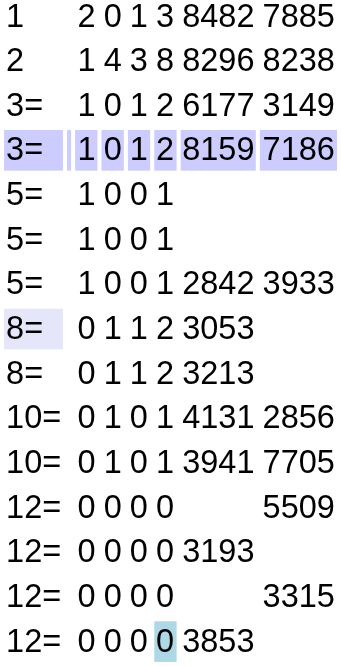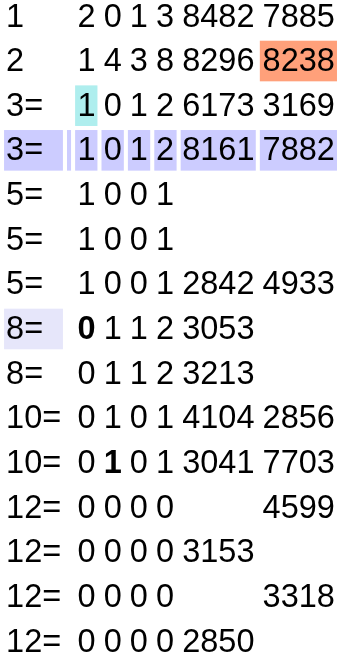(299, 60) no background -> (299, 60) lightsalmon background
(86, 105) no background -> (86, 105) paleturquoise background
(218, 105) 6177 -> (218, 105) 6173
(299, 105) 3149 -> (299, 105) 3169
(218, 149) 8159 -> (218, 149) 8161
(299, 149) 7186 -> (299, 149) 7882
(299, 283) 3933 -> (299, 283) 4933
(86, 328) normal -> (86, 328) bold
(218, 417) 4131 -> (218, 417) 4104
(113, 462) normal -> (113, 462) bold
(218, 462) 3941 -> (218, 462) 3041
(299, 462) 7705 -> (299, 462) 7703
(299, 507) 5509 -> (299, 507) 4599
(218, 551) 3193 -> (218, 551) 3153
(299, 596) 3315 -> (299, 596) 3318
(165, 641) lightblue background -> (165, 641) no background
(218, 641) 3853 -> (218, 641) 2850
